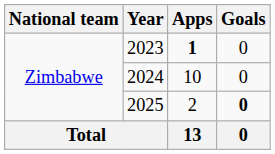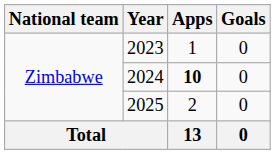(192, 47) bold -> (192, 47) normal
(192, 76) normal -> (192, 76) bold
(243, 105) bold -> (243, 105) normal
